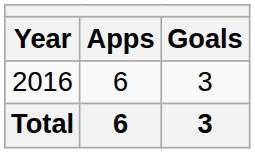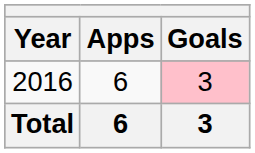(205, 81) no background -> (205, 81) pink background
